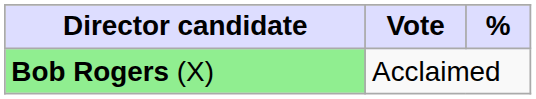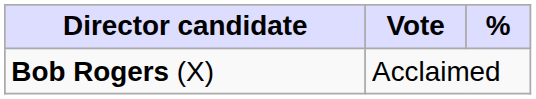(113, 70) lightgreen background -> (113, 70) no background
